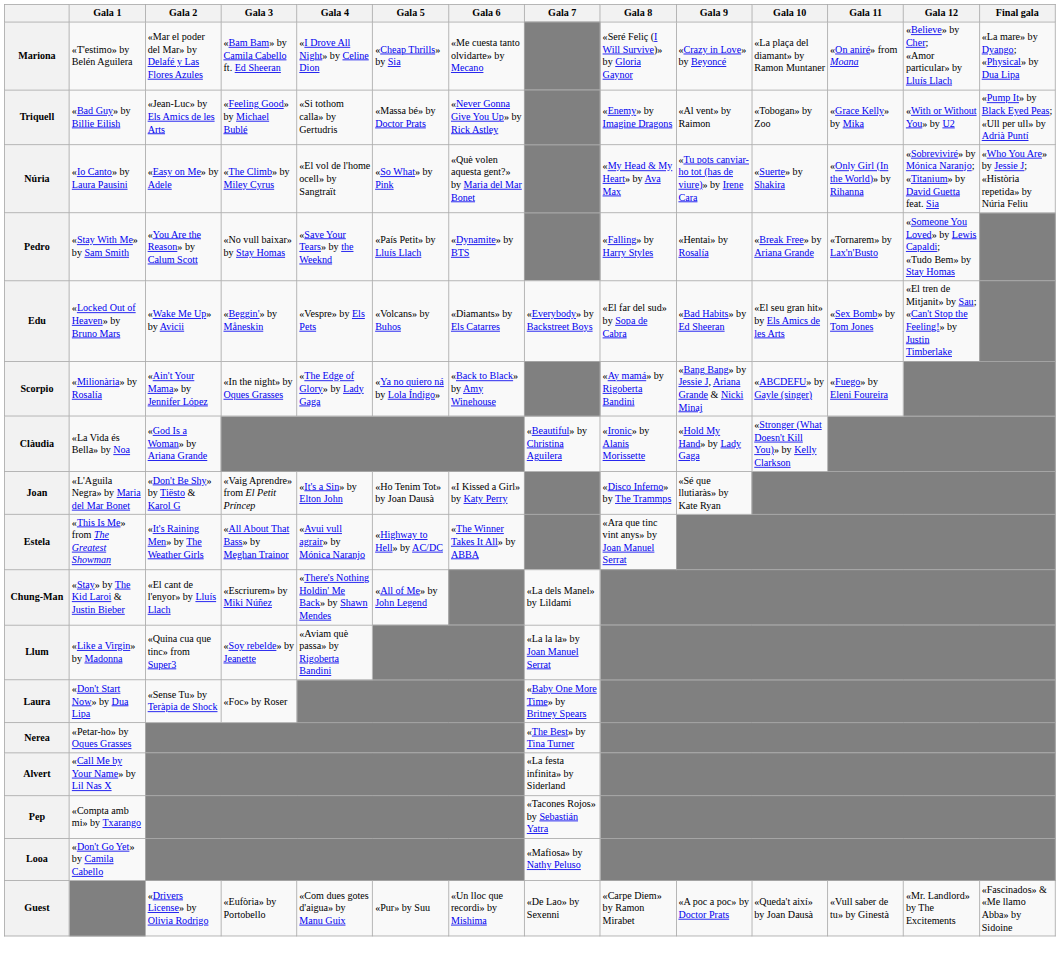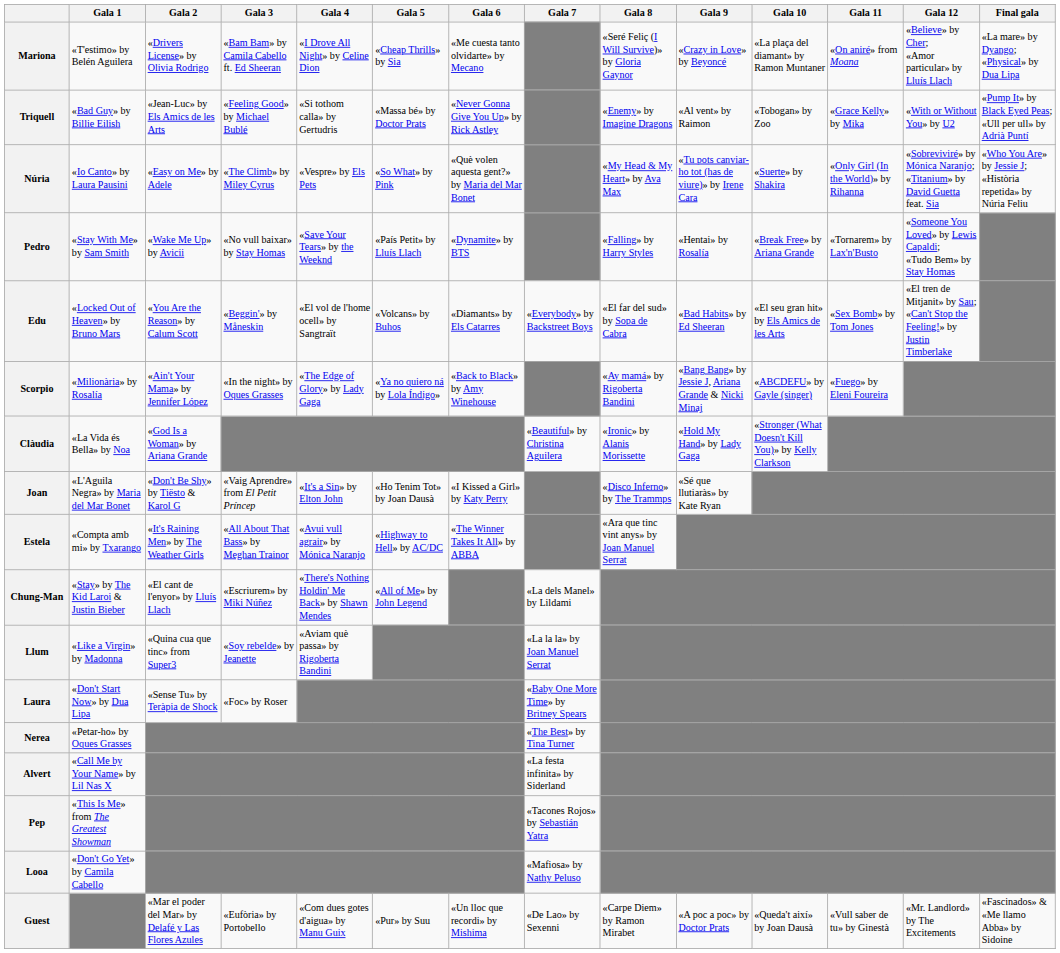(176, 55) «Mar el poder del Mar» by Delafé y Las Flores Azules -> (178, 55) «Drivers License» by Olivia Rodrigo
(335, 178) «El vol de l'home ocell» by Sangtraït -> (332, 178) «Vespre» by Els Pets
(174, 246) «You Are the Reason» by Calum Scott -> (179, 246) «Wake Me Up» by Avicii
(179, 321) «Wake Me Up» by Avicii -> (174, 321) «You Are the Reason» by Calum Scott
(332, 321) «Vespre» by Els Pets -> (335, 321) «El vol de l'home ocell» by Sangtraït
(99, 542) «This Is Me» from The Greatest Showman -> (106, 542) «Compta amb mi» by Txarango
(106, 816) «Compta amb mi» by Txarango -> (99, 823) «This Is Me» from The Greatest Showman
(178, 908) «Drivers License» by Olivia Rodrigo -> (176, 921) «Mar el poder del Mar» by Delafé y Las Flores Azules
